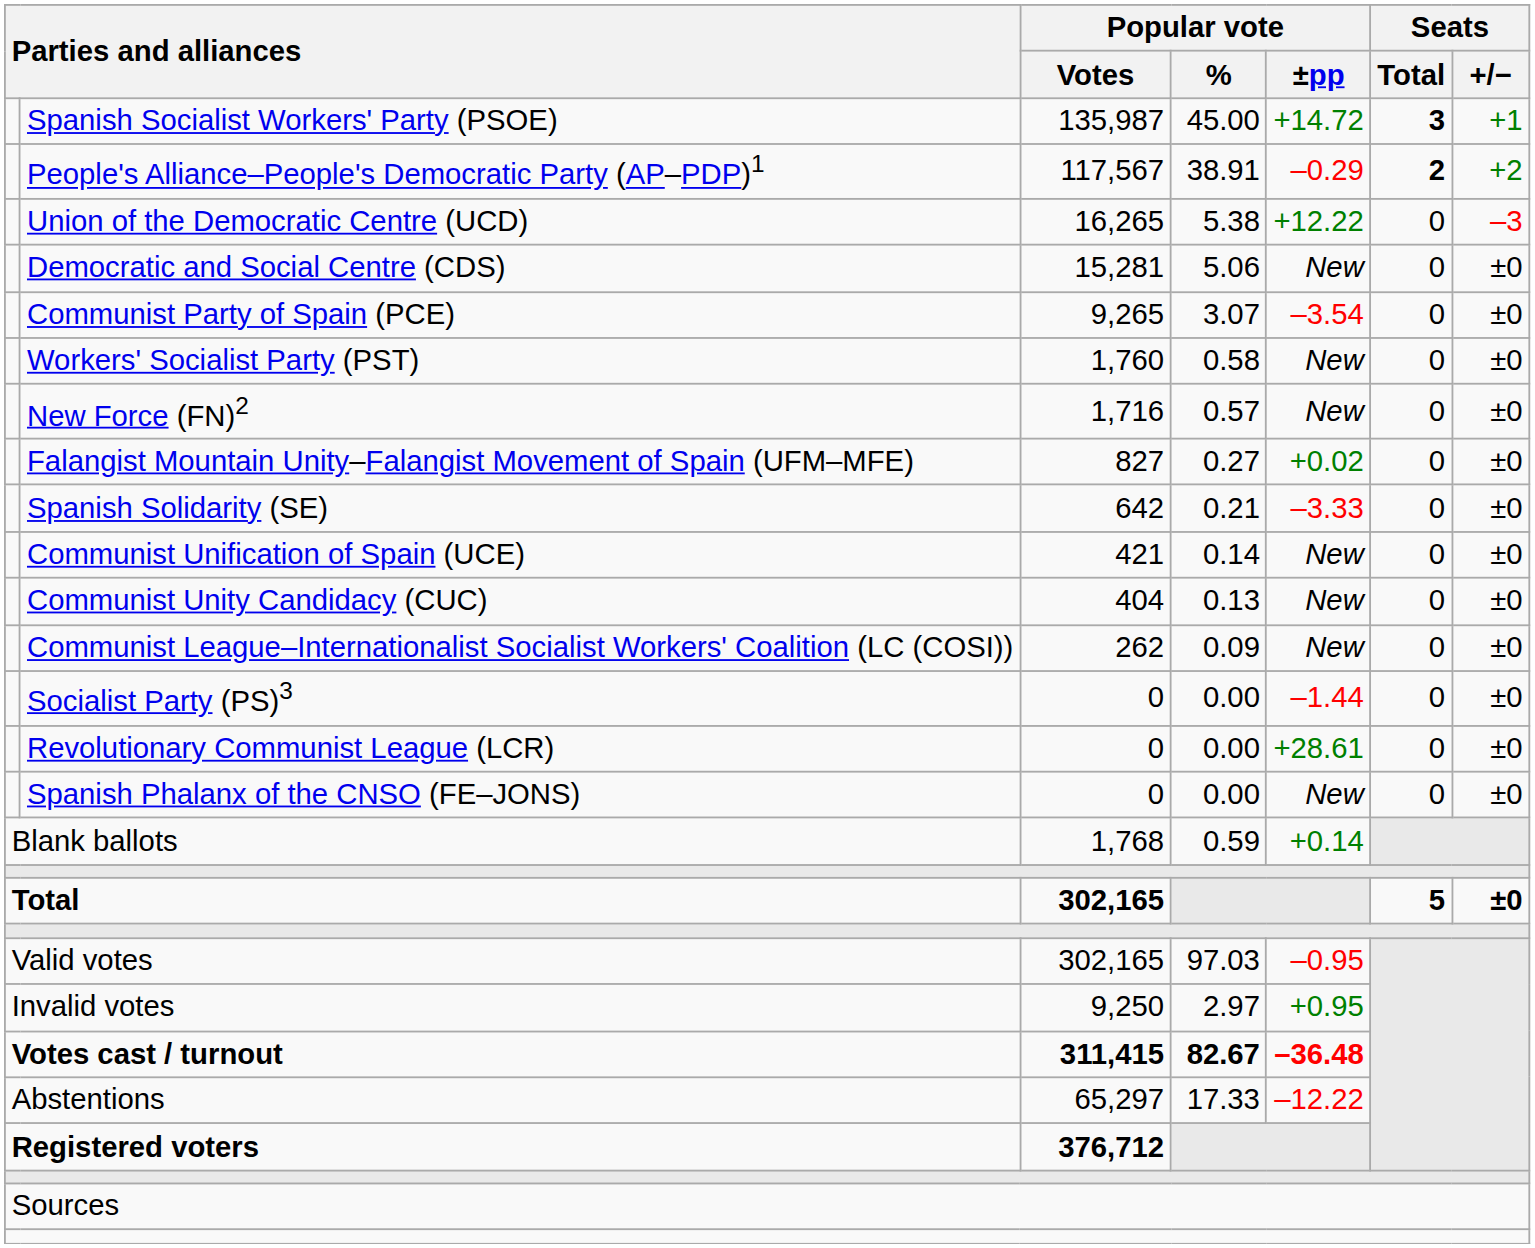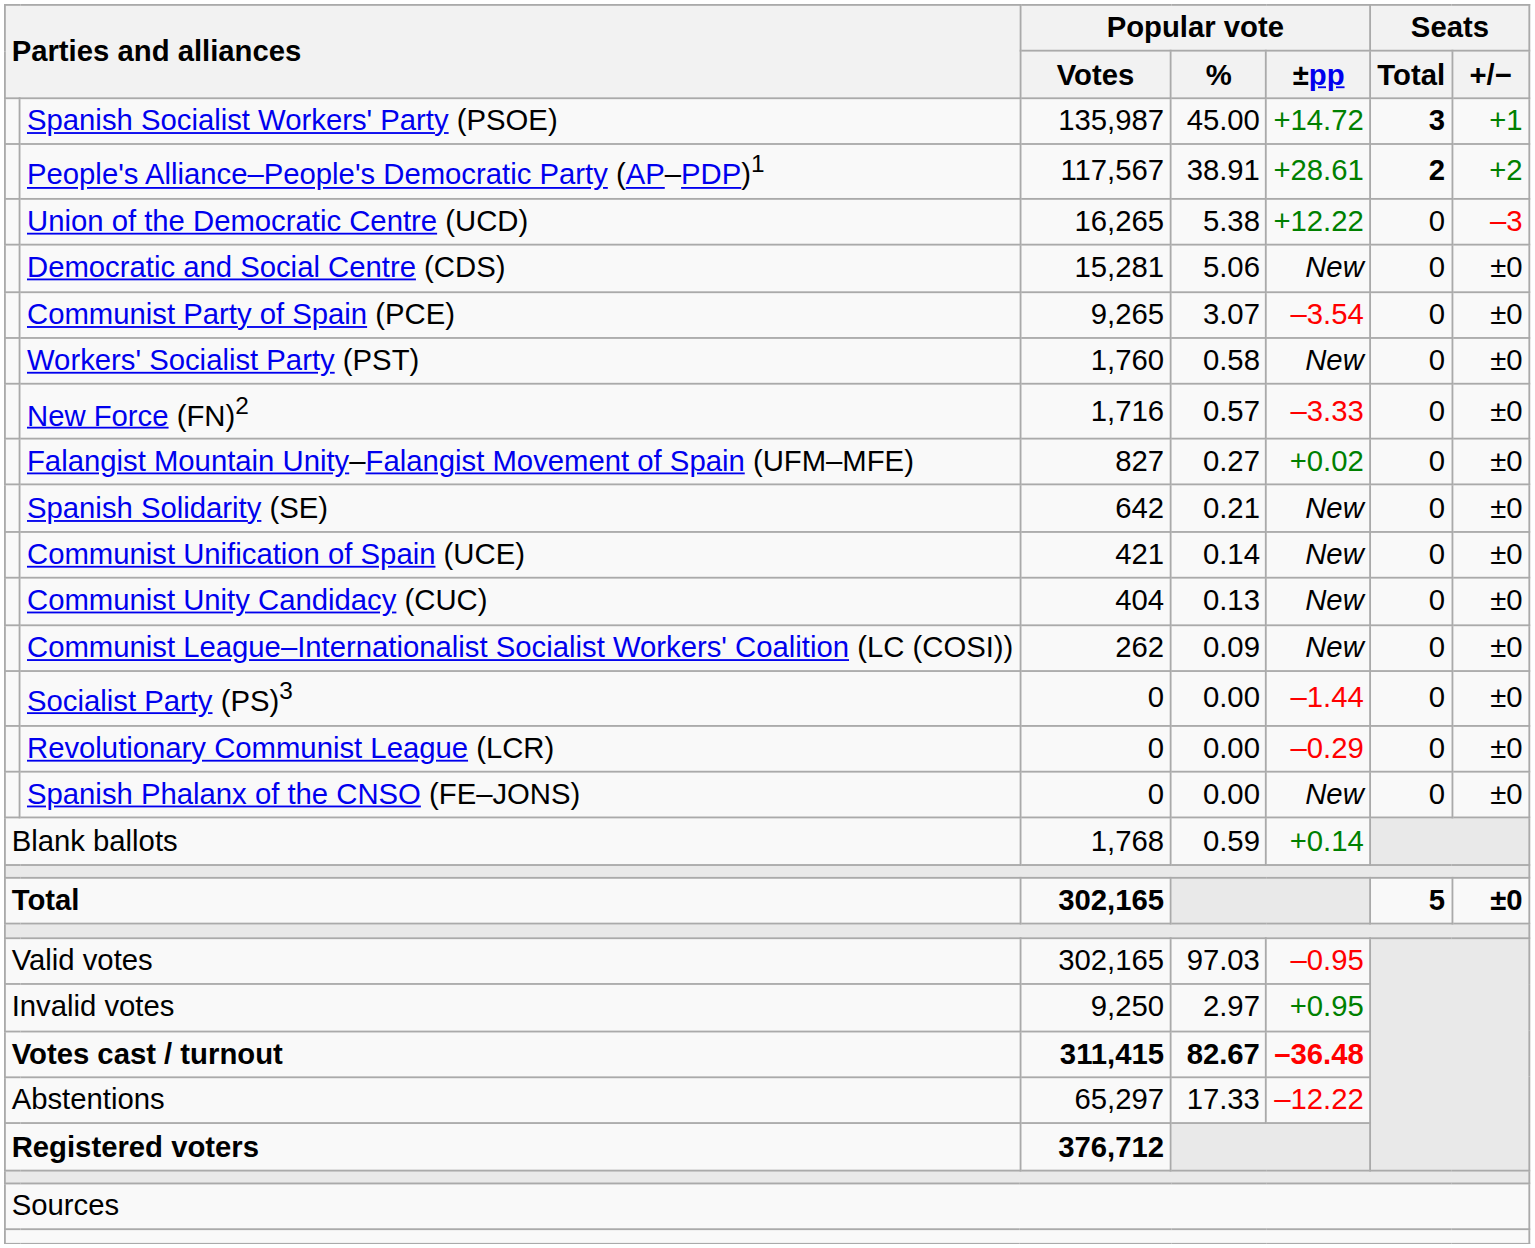(1327, 170) –0.29 -> (1319, 170) +28.61
(1335, 411) New -> (1327, 411) –3.33
(1327, 507) –3.33 -> (1335, 507) New
(1319, 748) +28.61 -> (1327, 748) –0.29
